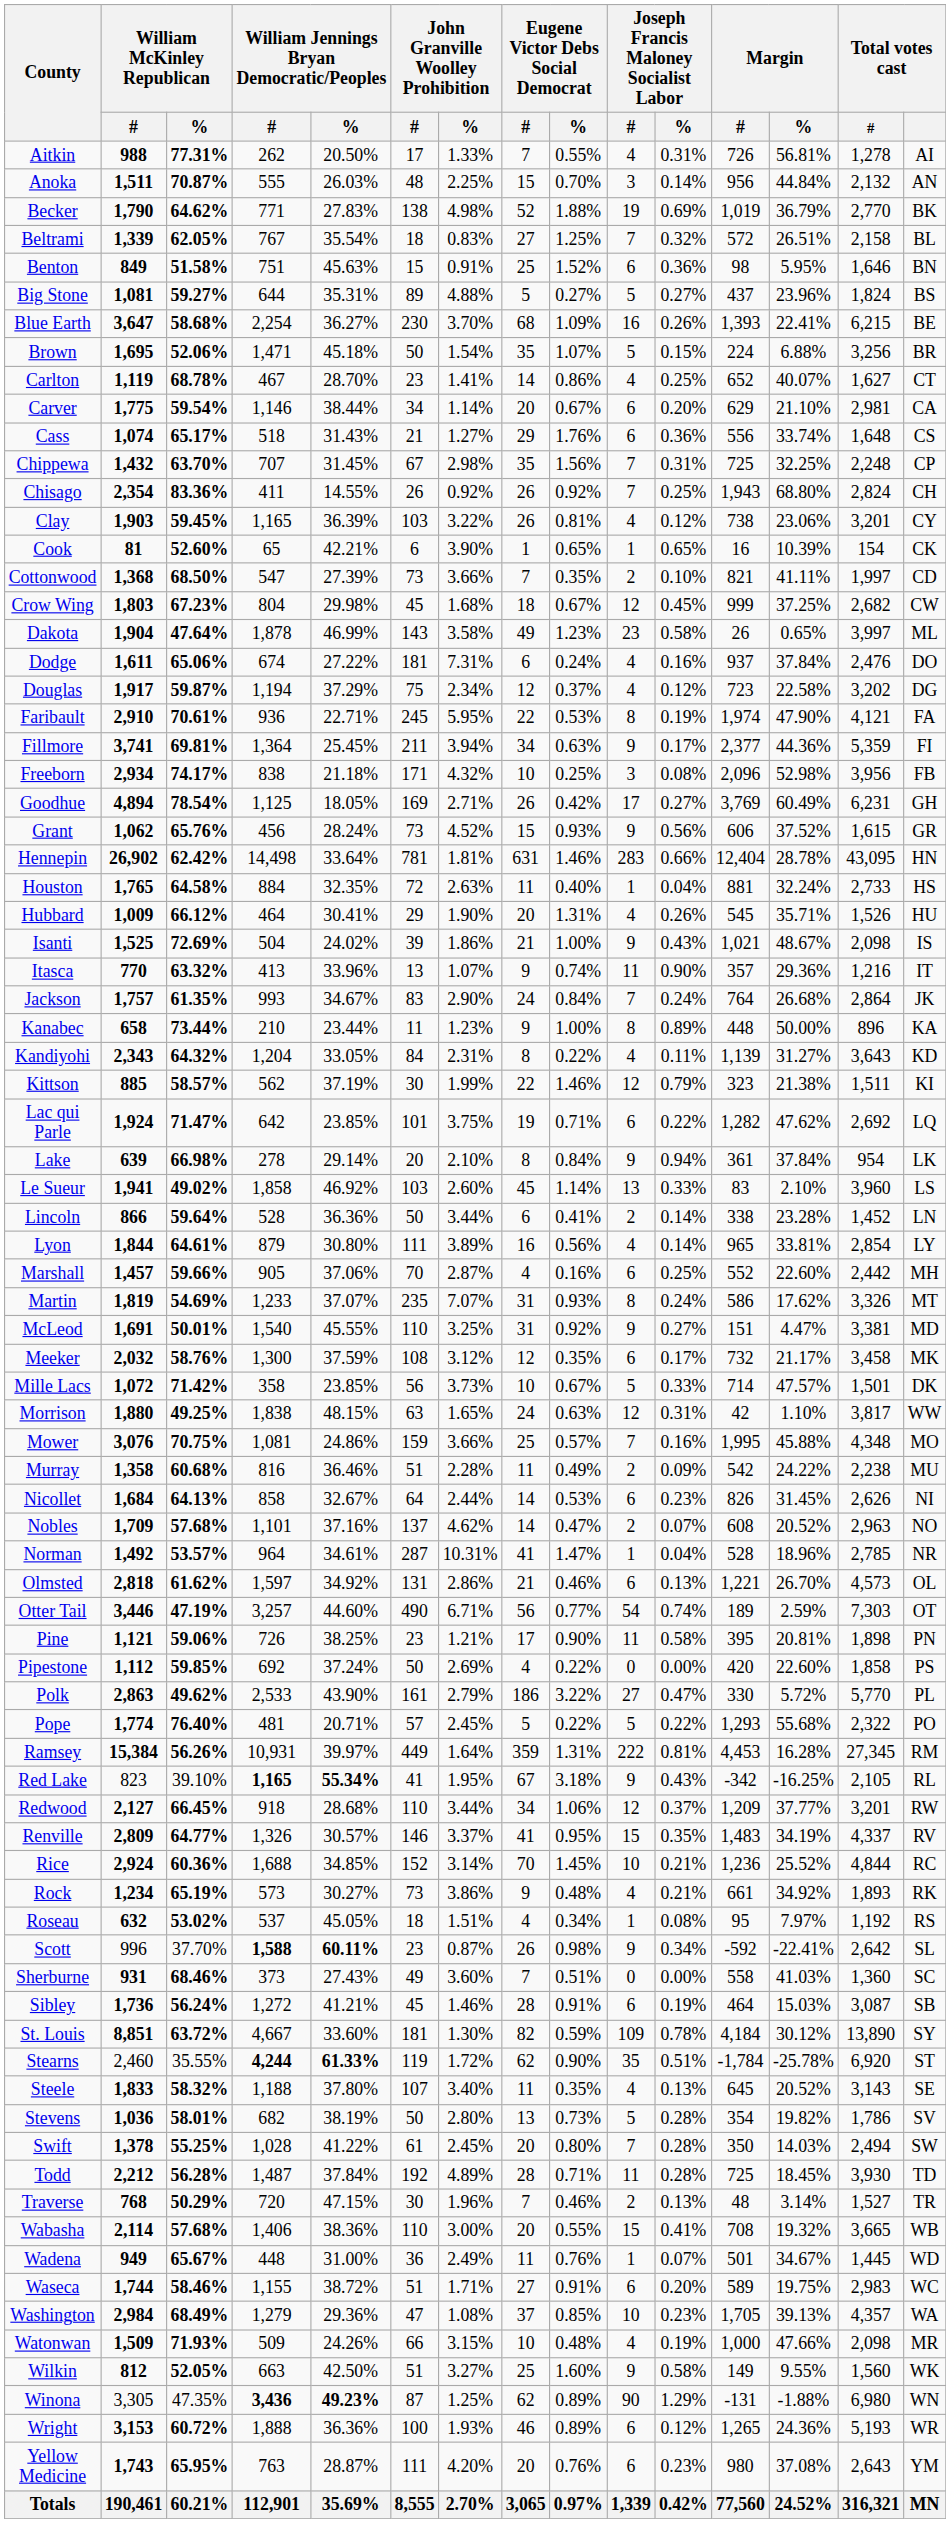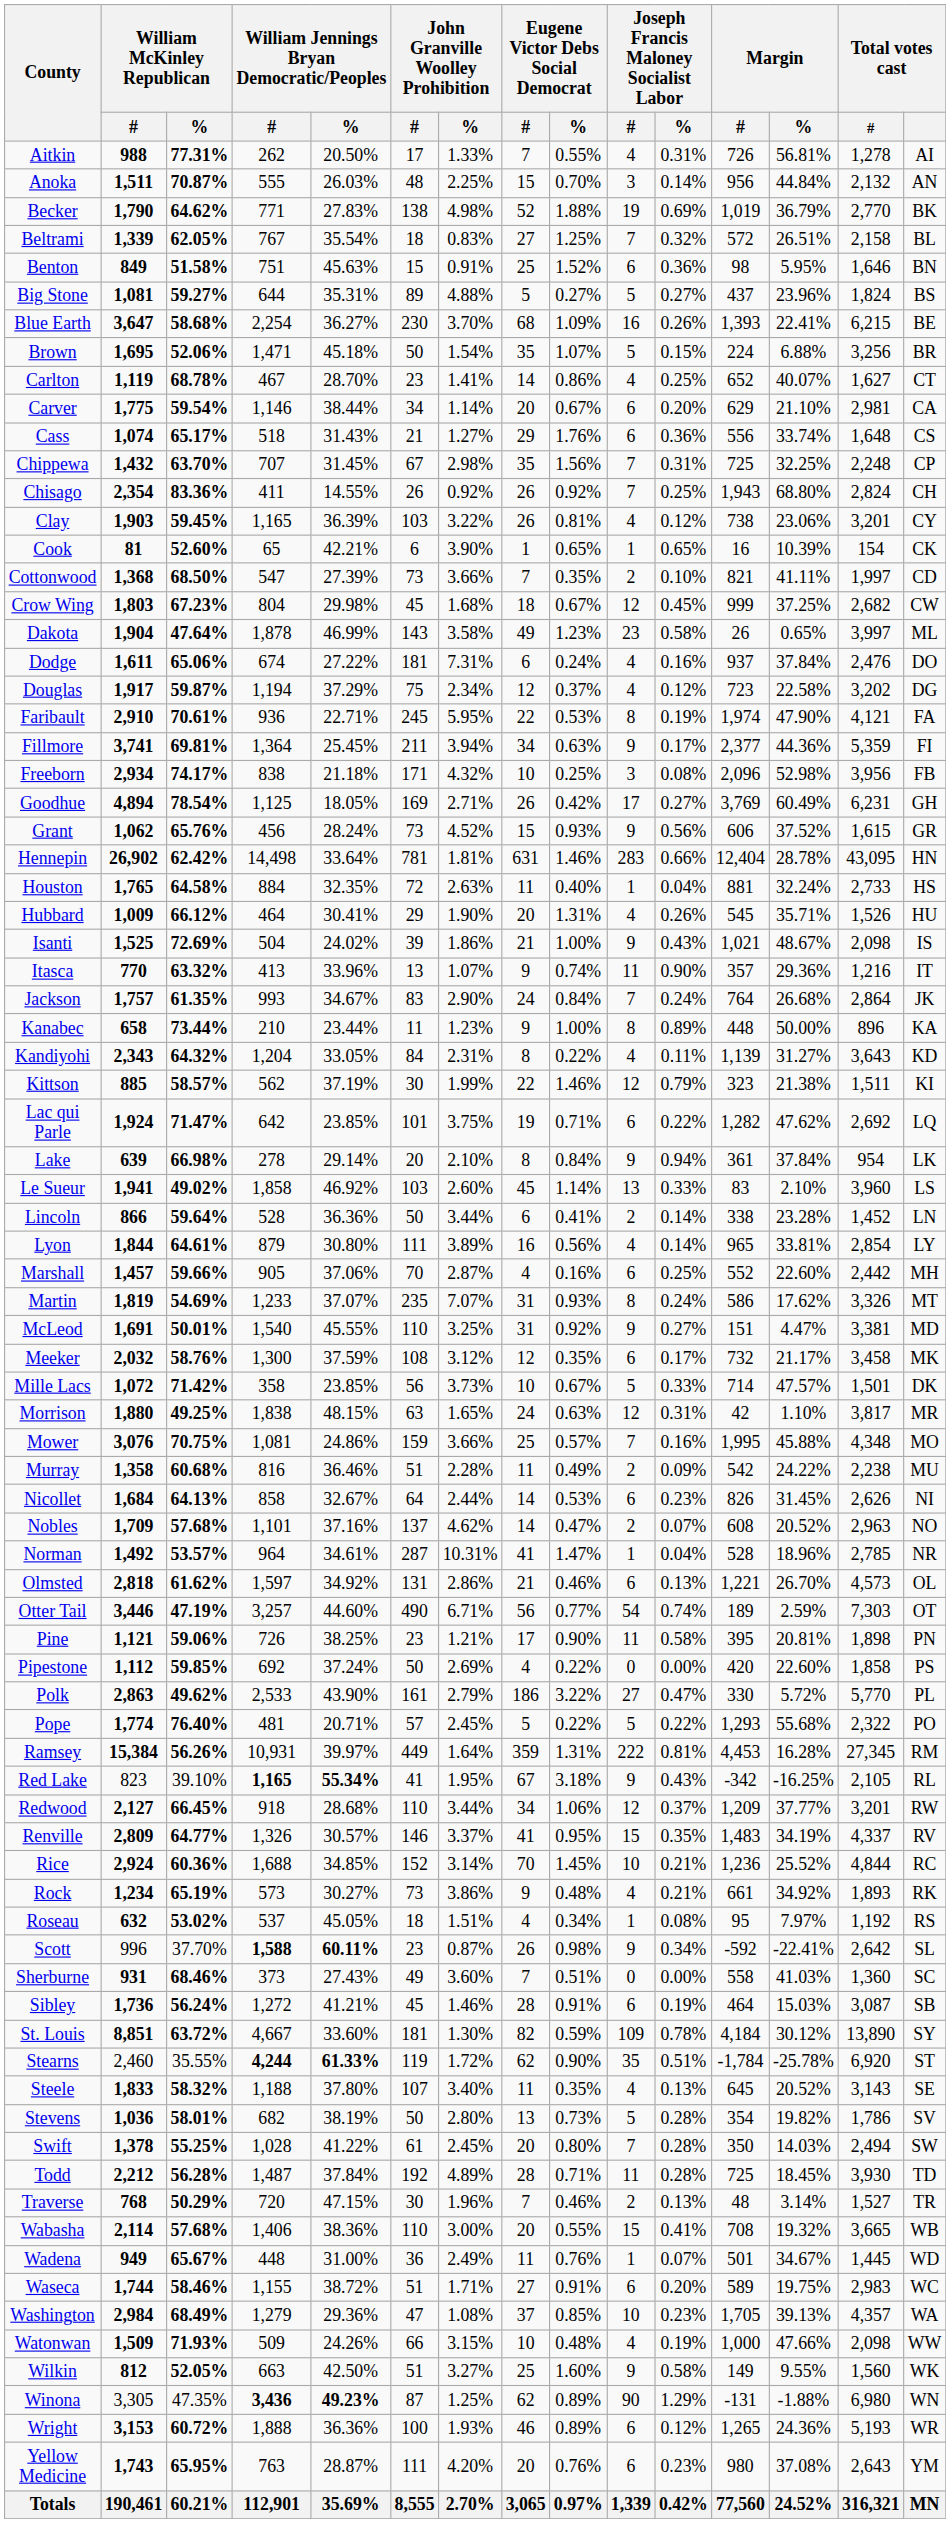(925, 1414) WW -> (925, 1414) MR
(925, 2343) MR -> (925, 2343) WW
